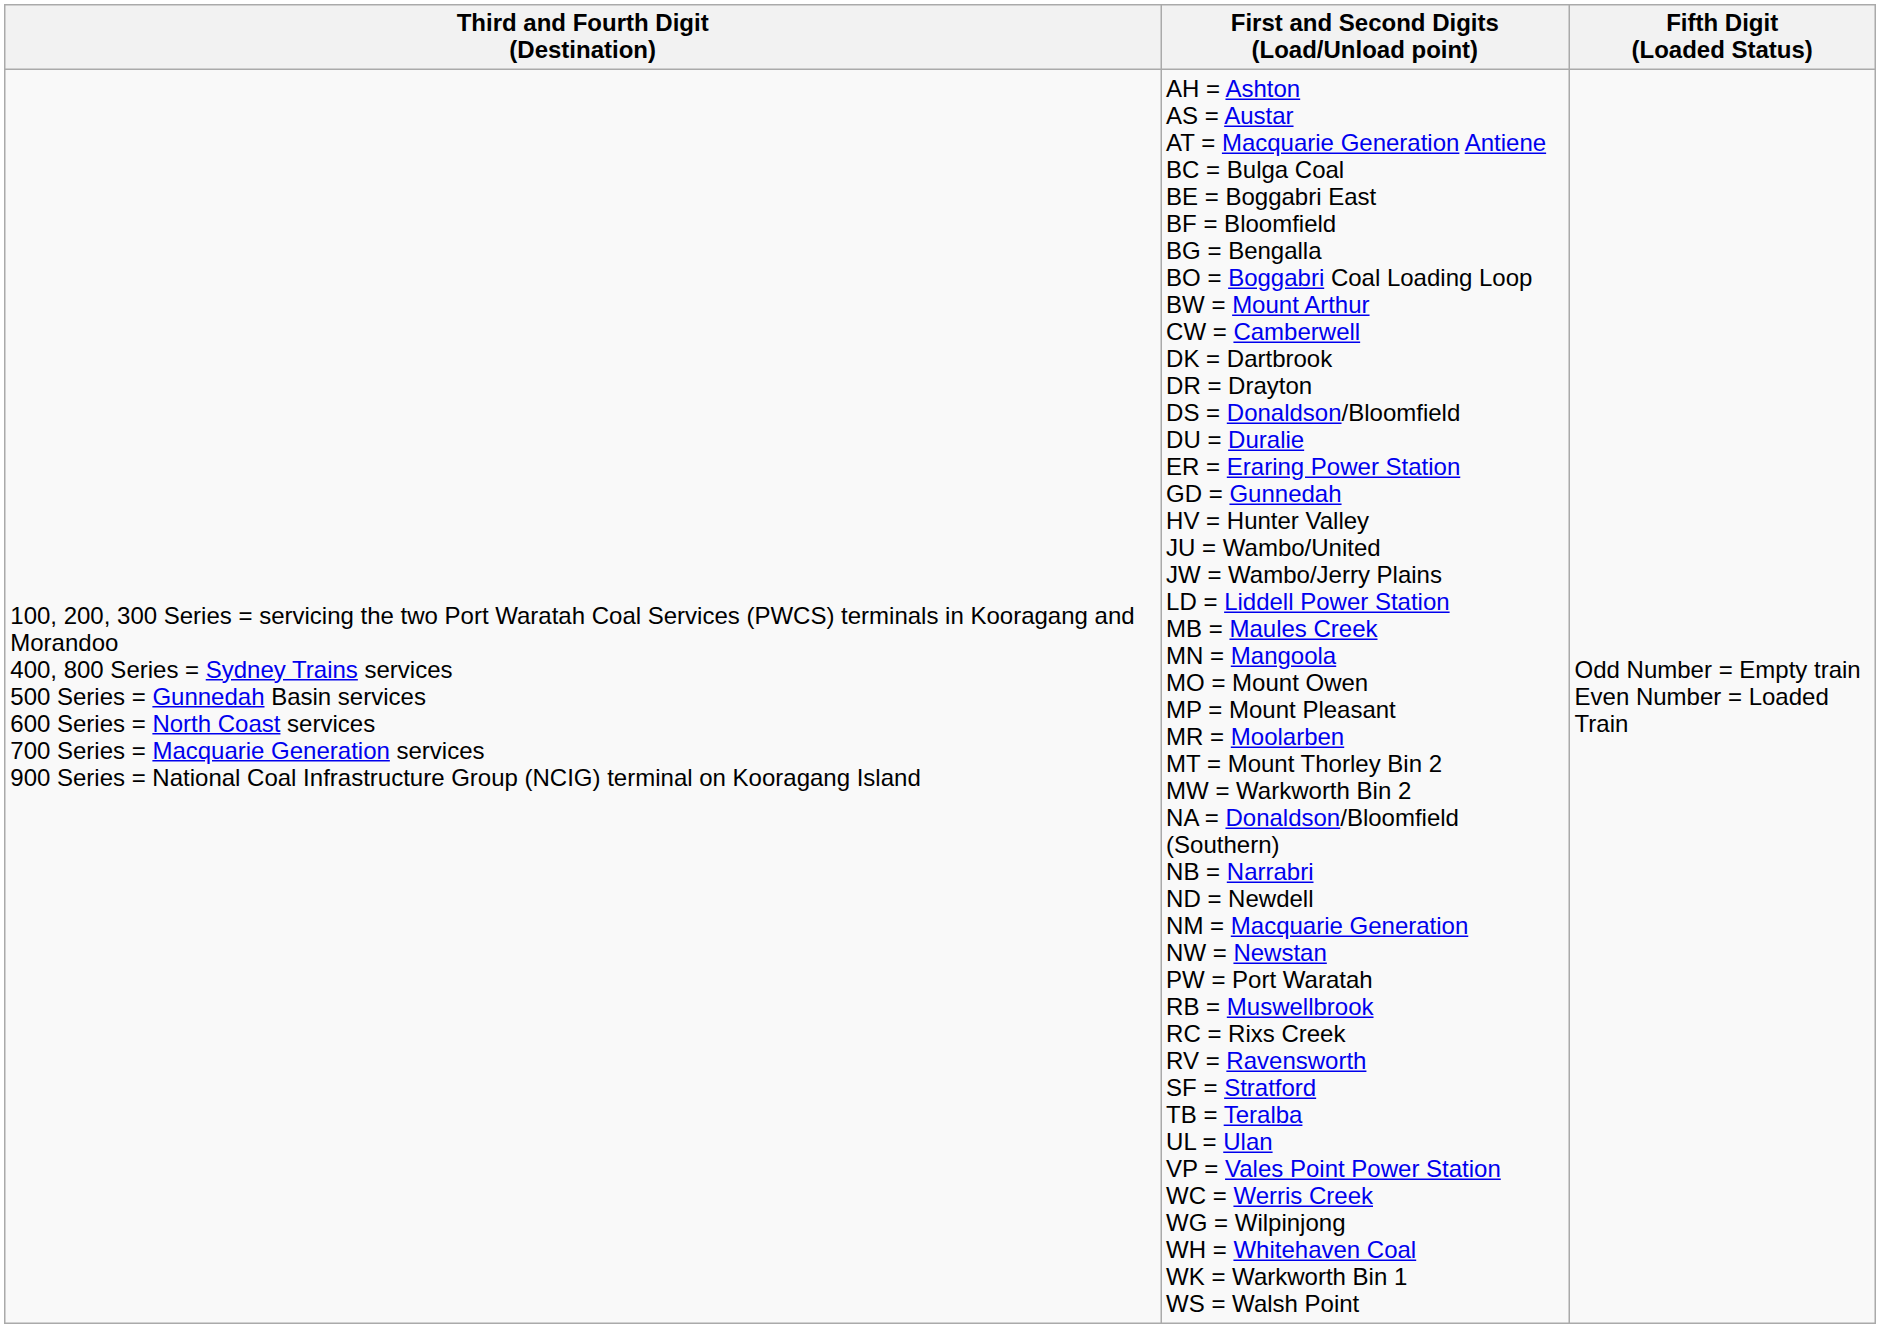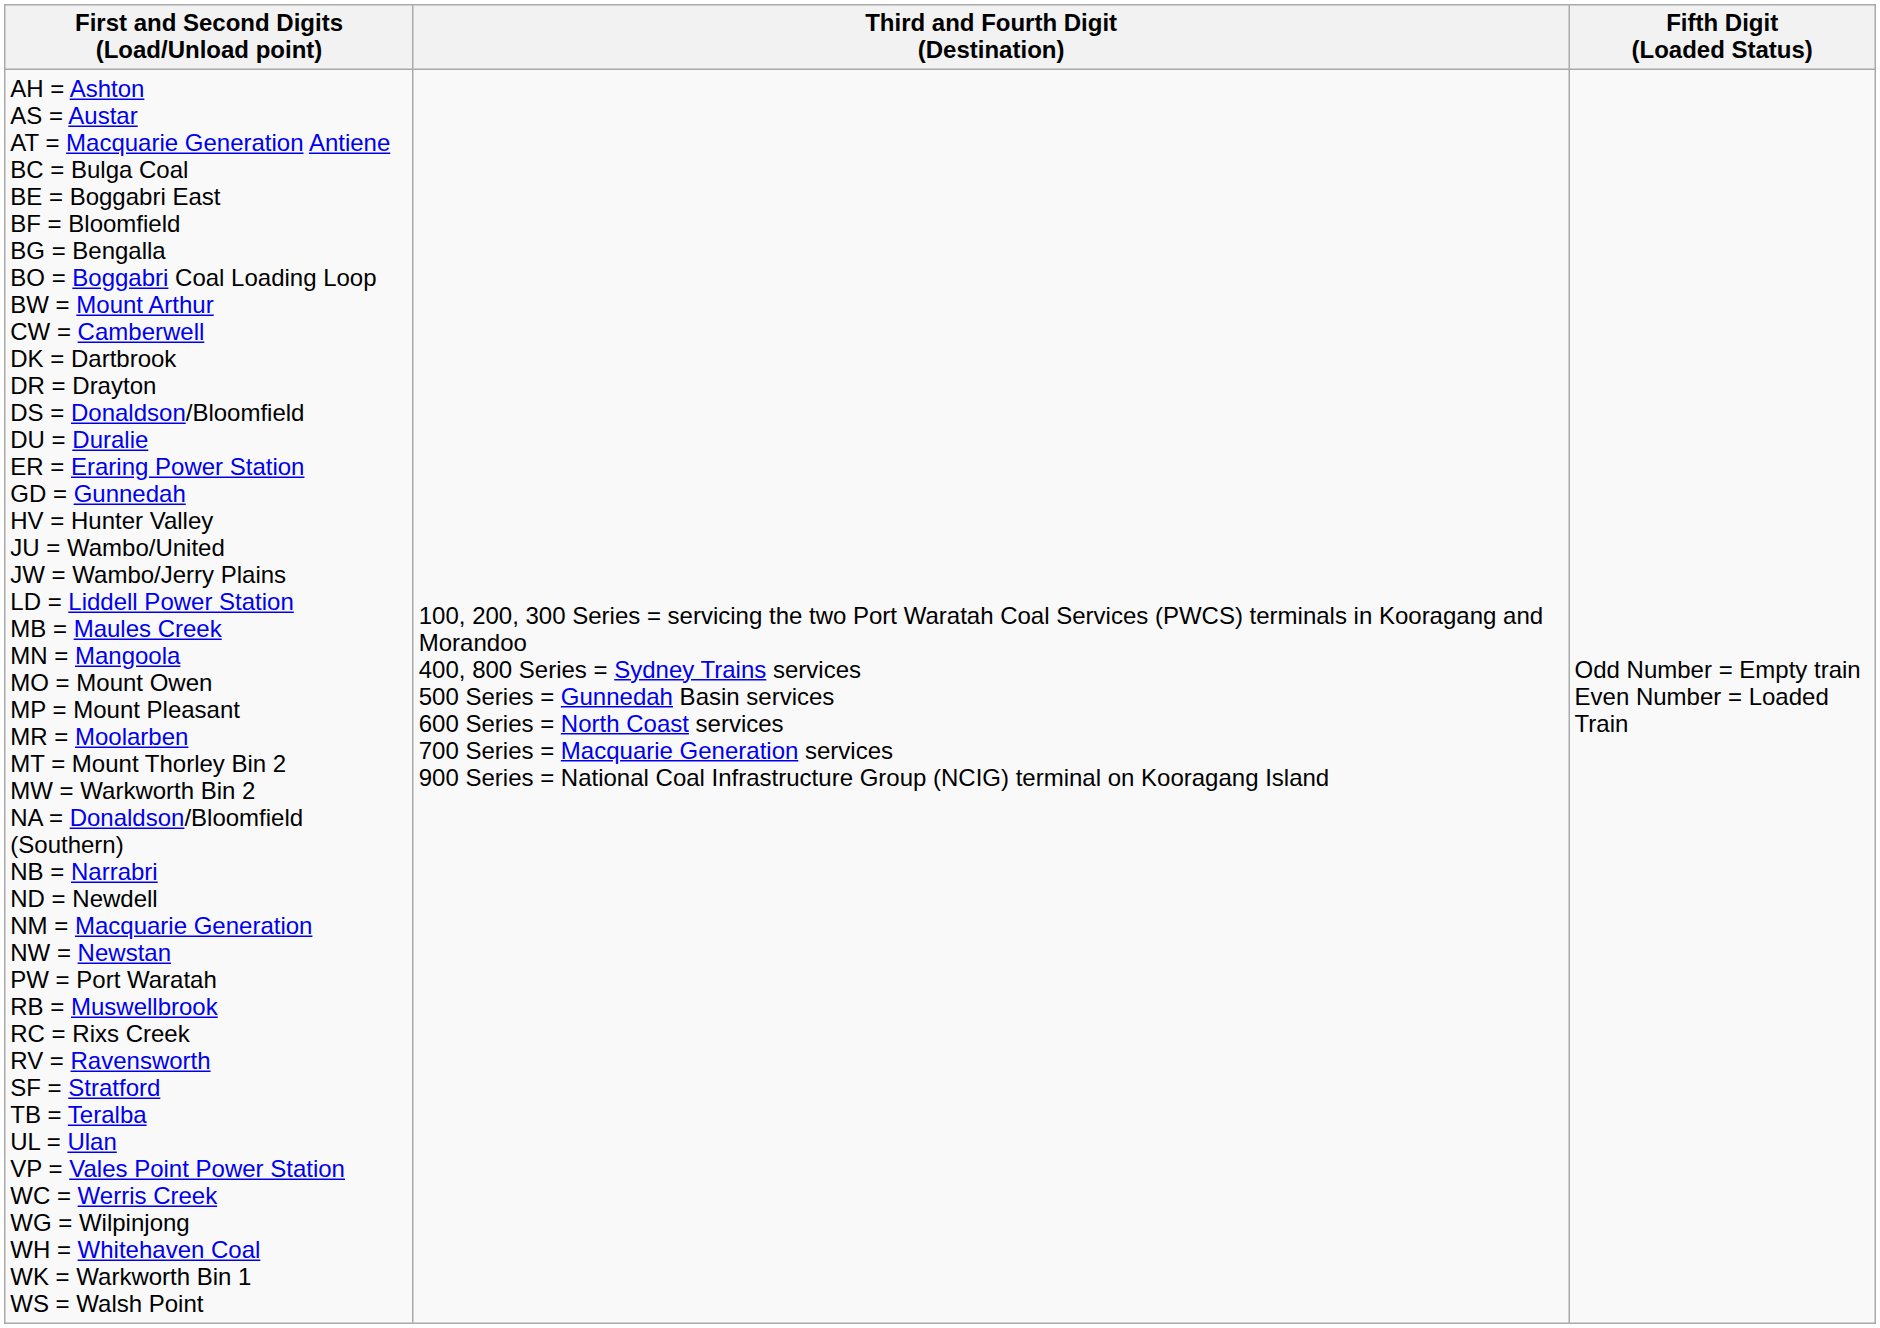columns swapped: (1365, 37) <-> (583, 37)
